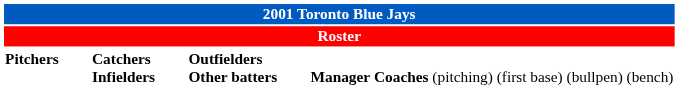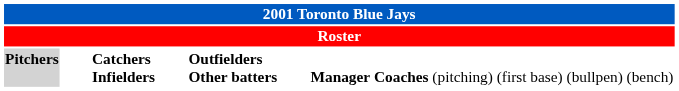(32, 58) no background -> (32, 58) lightgrey background
